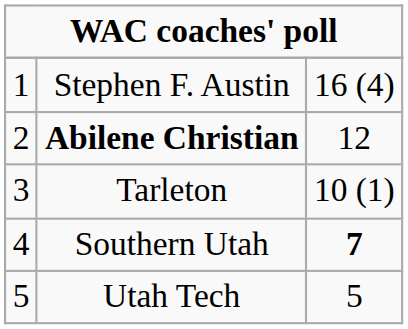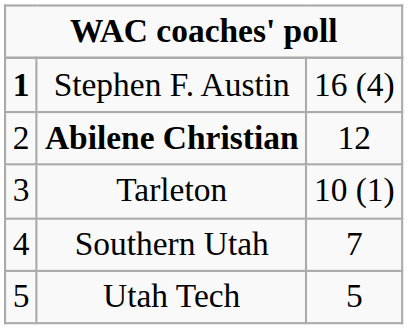(21, 84) normal -> (21, 84) bold
(354, 243) bold -> (354, 243) normal
